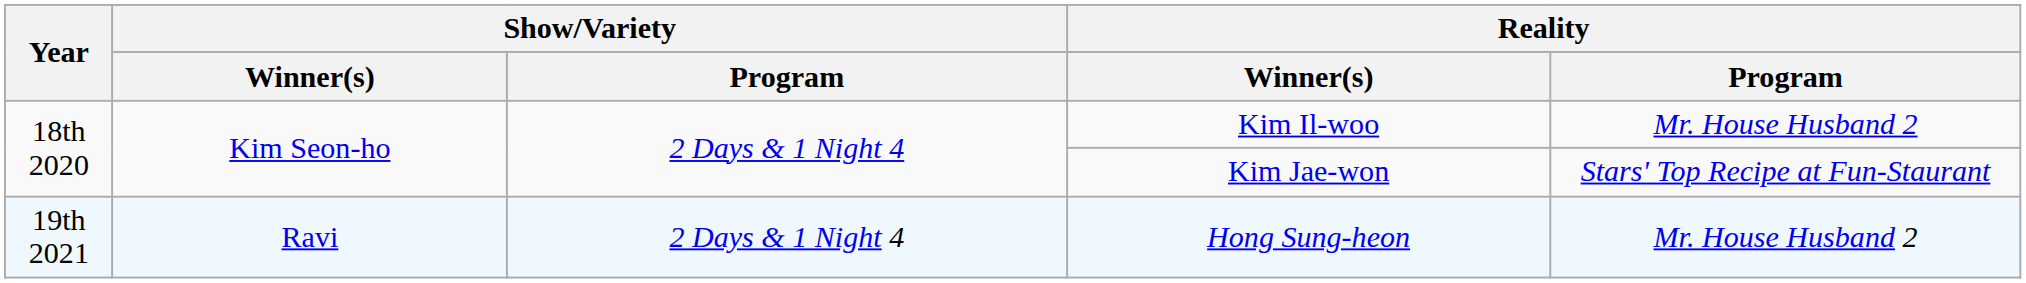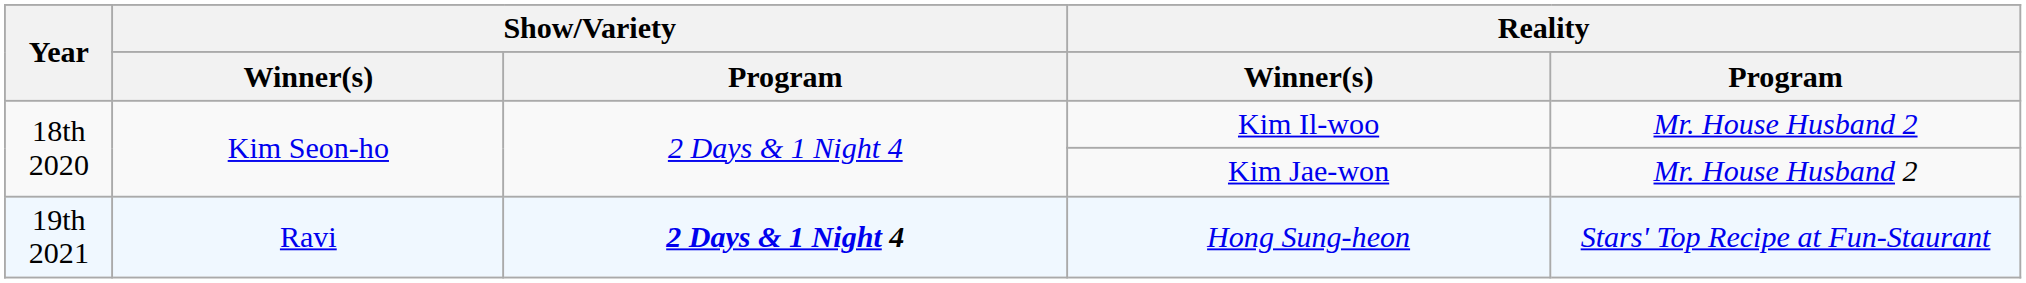(1786, 171) Stars' Top Recipe at Fun-Staurant -> (1786, 171) Mr. House Husband 2
(787, 236) normal -> (785, 236) bold
(1786, 236) Mr. House Husband 2 -> (1786, 236) Stars' Top Recipe at Fun-Staurant
